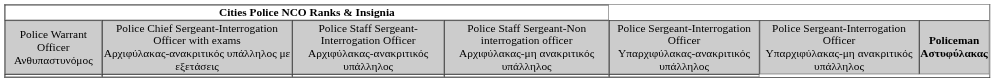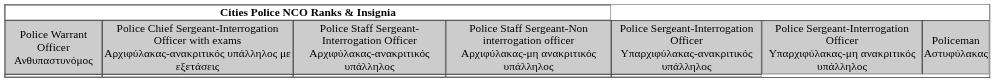(954, 47) bold -> (956, 47) normal
